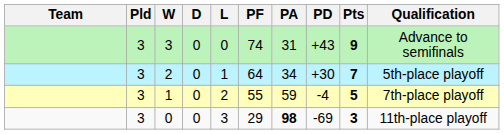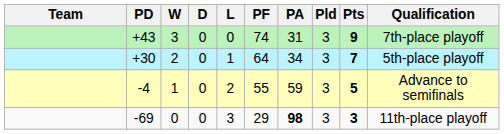columns swapped: (141, 15) <-> (323, 15)
(433, 44) Advance to semifinals -> (433, 37) 7th-place playoff
(433, 96) 7th-place playoff -> (433, 88) Advance to semifinals
